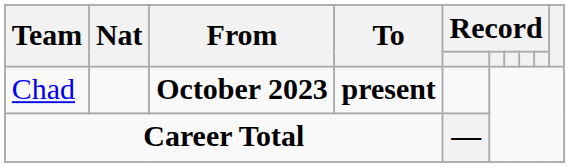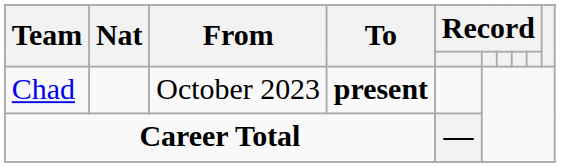(242, 89) bold -> (238, 89) normal
